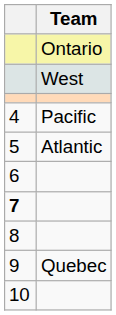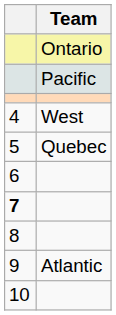(62, 78) West -> (68, 78) Pacific
(68, 117) Pacific -> (62, 117) West
(72, 146) Atlantic -> (74, 146) Quebec
(74, 265) Quebec -> (72, 265) Atlantic
